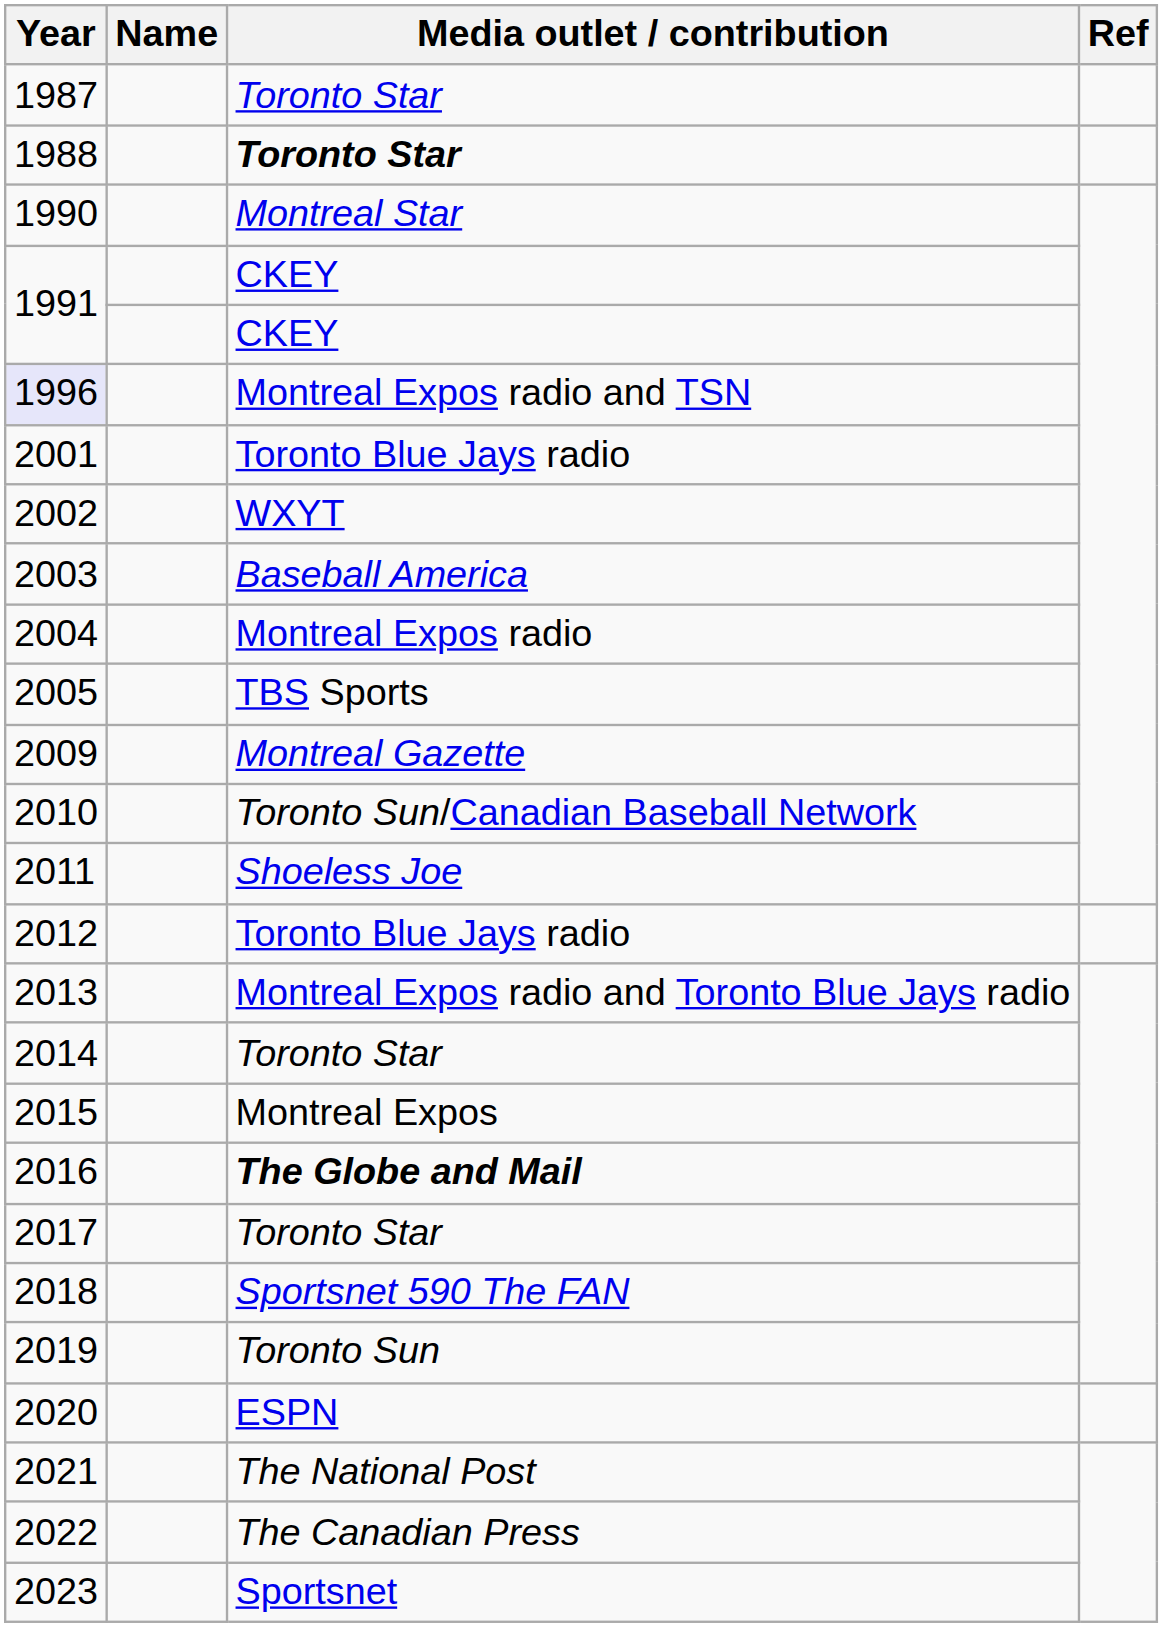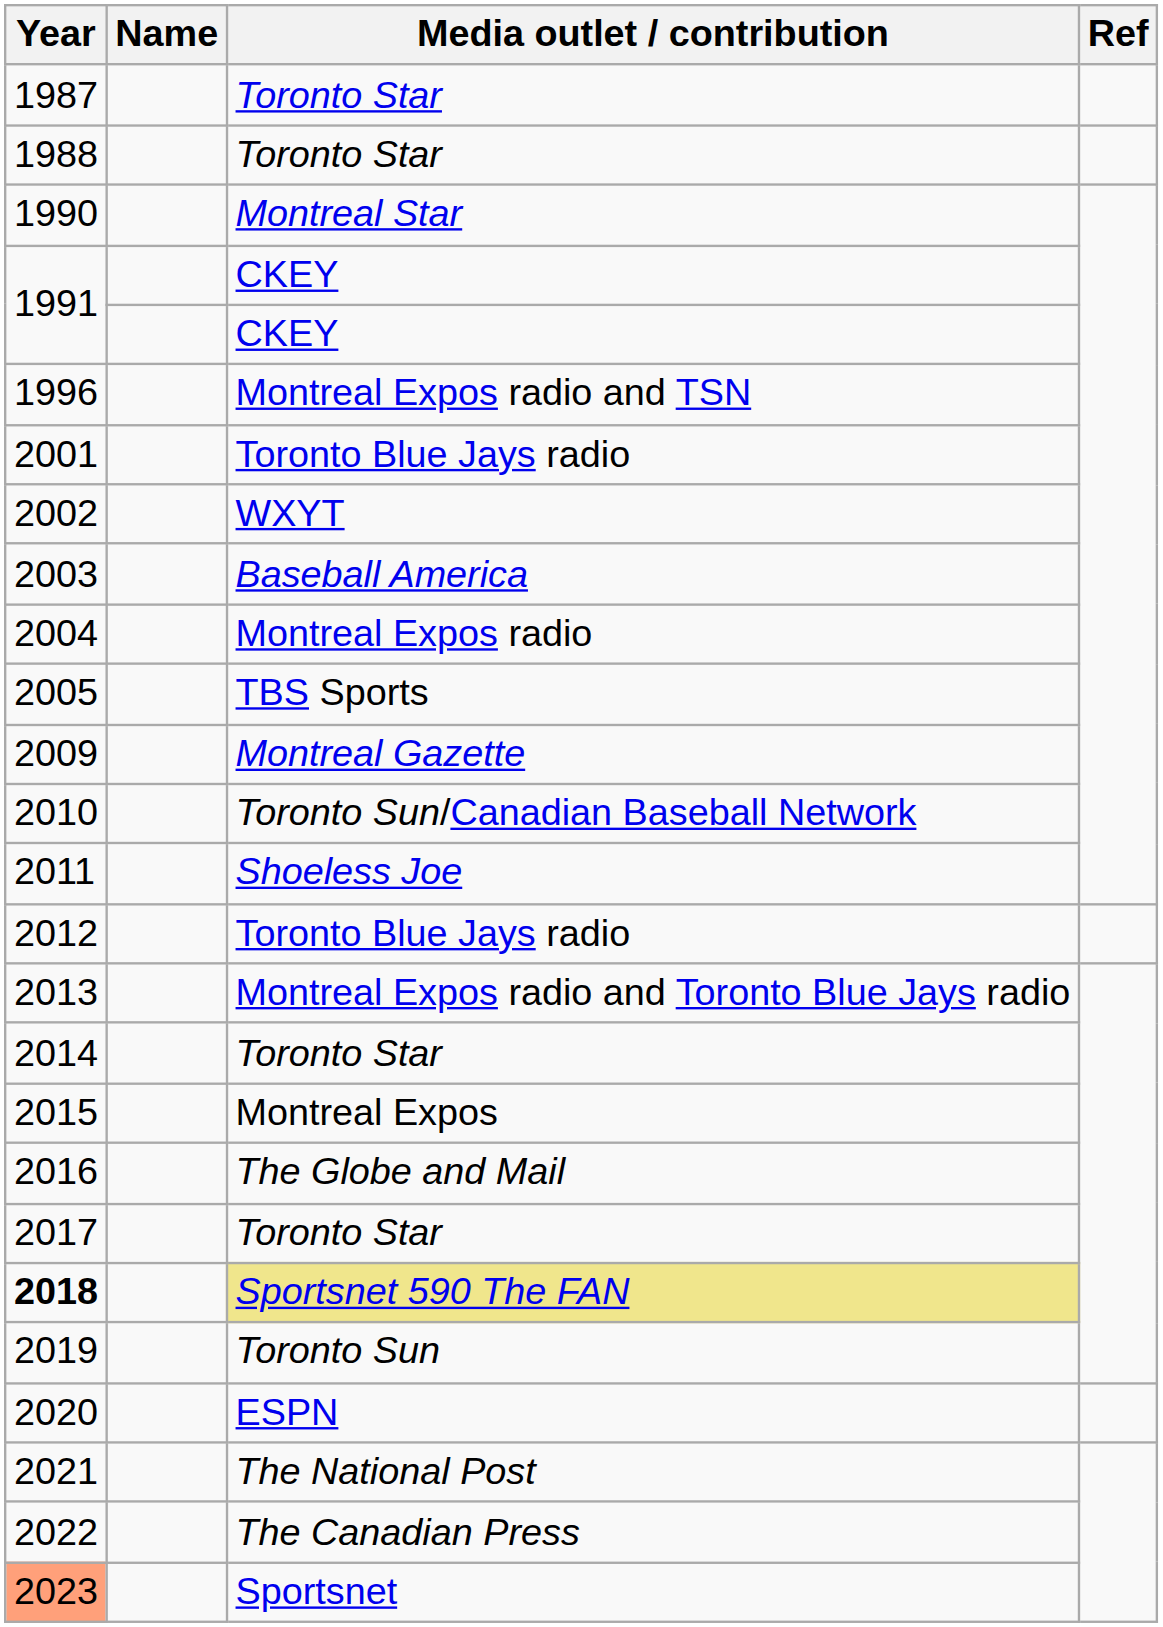(348, 154) bold -> (339, 154) normal
(56, 393) lavender background -> (56, 393) no background
(409, 1172) bold -> (400, 1172) normal
(56, 1292) normal -> (56, 1292) bold
(432, 1292) no background -> (432, 1292) khaki background
(56, 1591) no background -> (56, 1591) lightsalmon background
